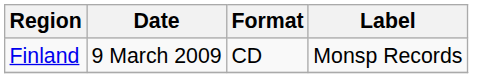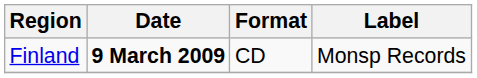(157, 55) normal -> (158, 55) bold
